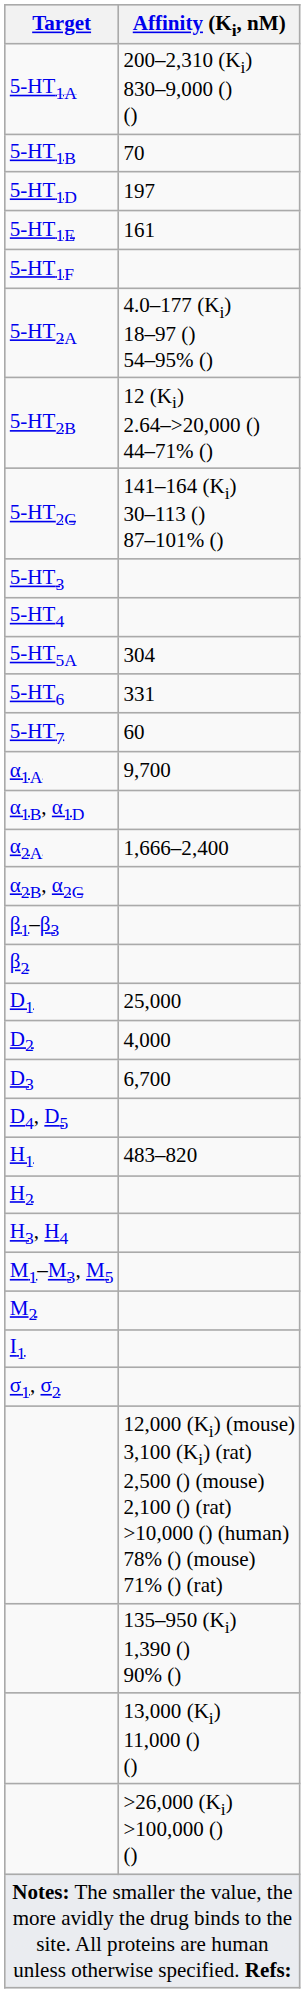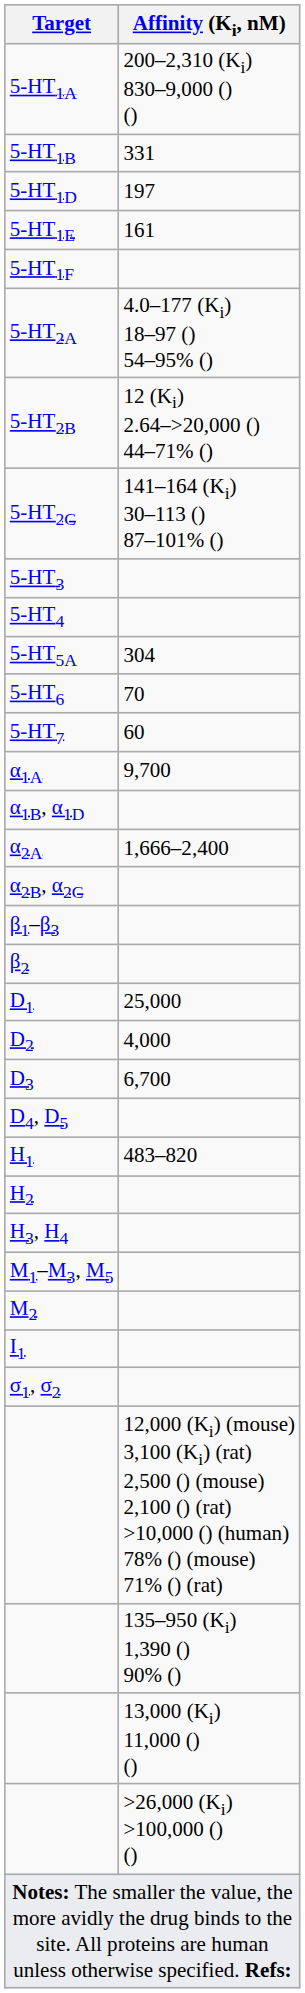(134, 152) 70 -> (139, 152) 331
(139, 693) 331 -> (134, 693) 70
